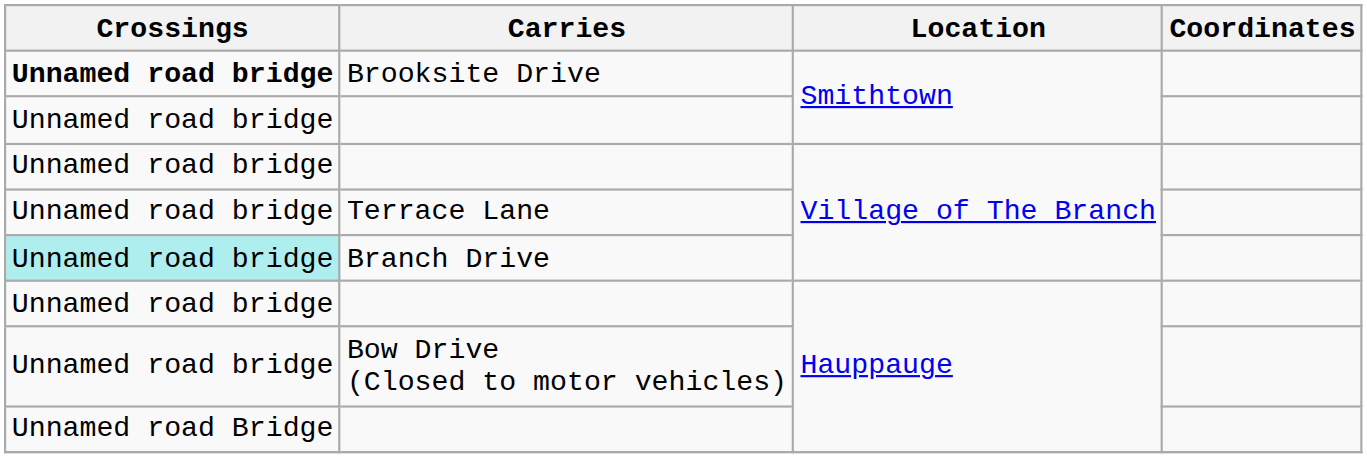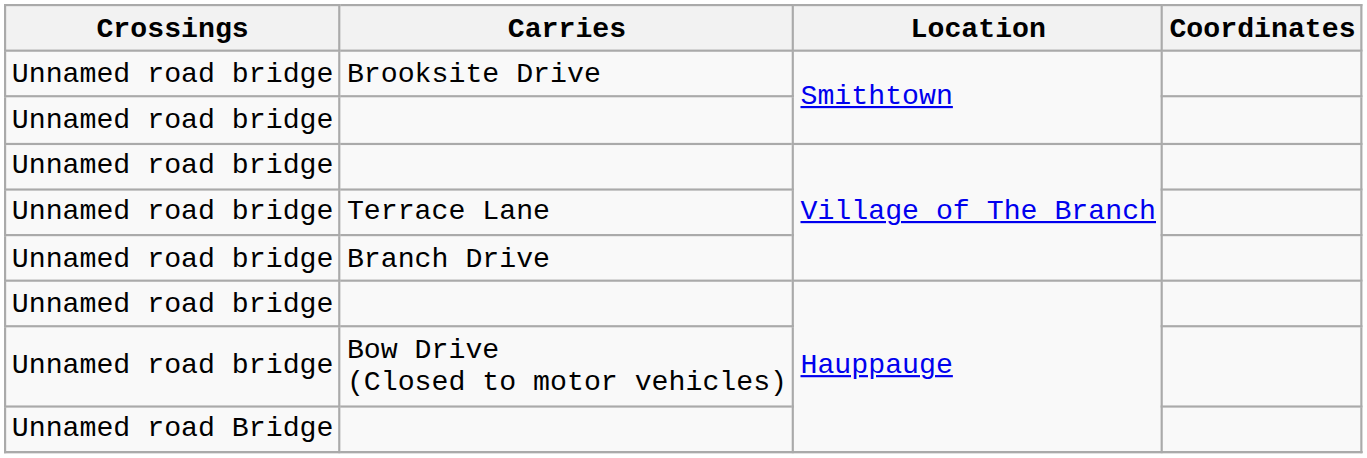(173, 74) bold -> (173, 74) normal
(173, 258) paleturquoise background -> (173, 258) no background
